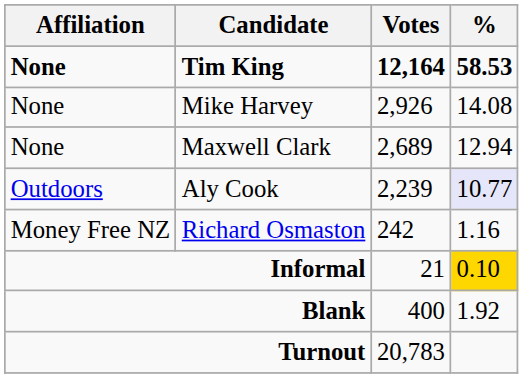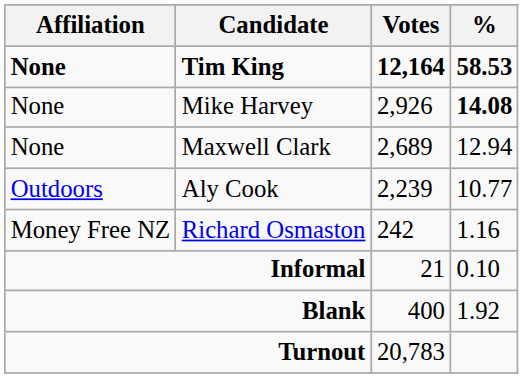(484, 107) normal -> (484, 107) bold
(484, 188) lavender background -> (484, 188) no background
(478, 270) gold background -> (478, 270) no background
